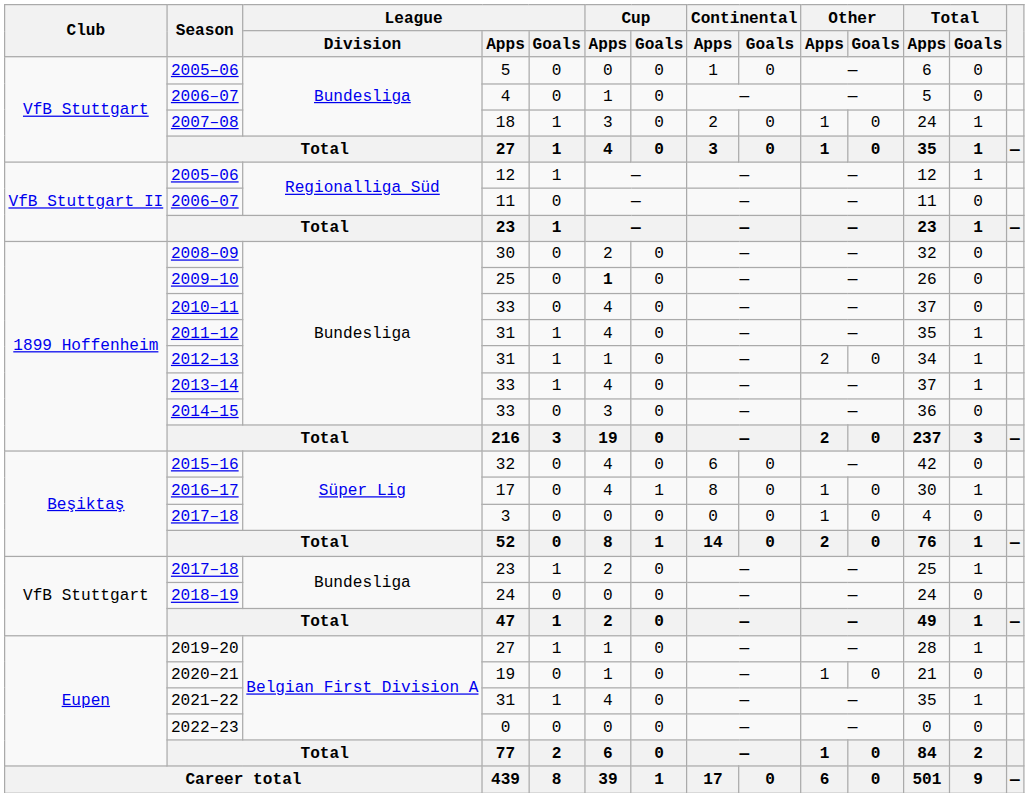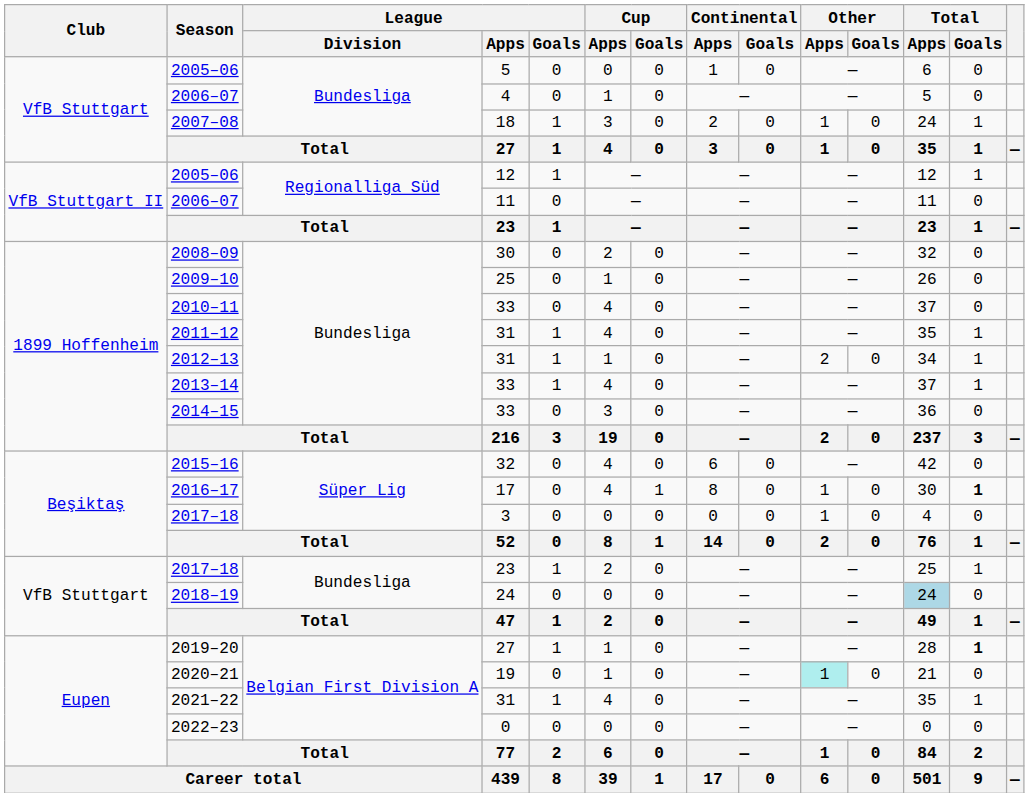(608, 280) bold -> (608, 280) normal
(978, 491) normal -> (978, 491) bold
(927, 596) no background -> (927, 596) lightblue background
(978, 648) normal -> (978, 648) bold
(824, 675) no background -> (824, 675) paleturquoise background
